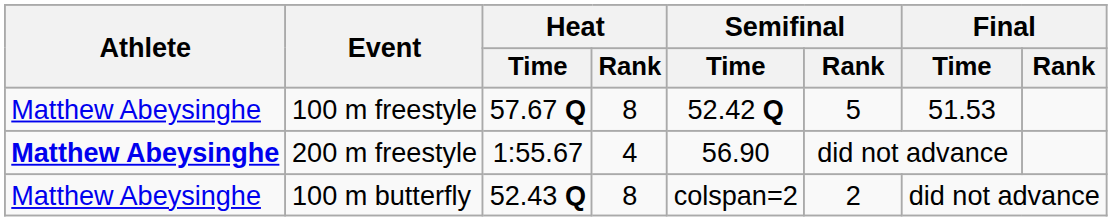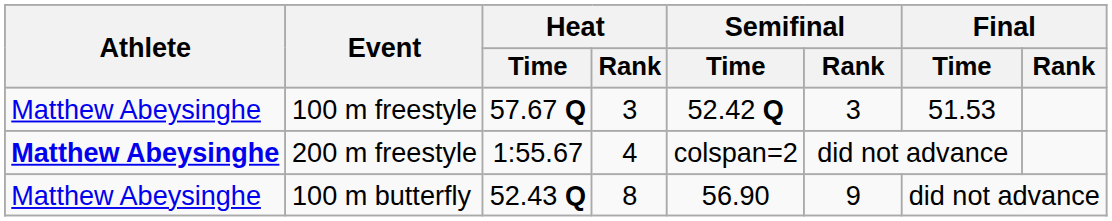(630, 110) 8 -> (630, 110) 3
(853, 110) 5 -> (853, 110) 3
(736, 153) 56.90 -> (736, 153) colspan=2
(736, 195) colspan=2 -> (736, 195) 56.90
(853, 195) 2 -> (853, 195) 9
